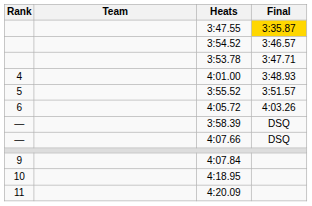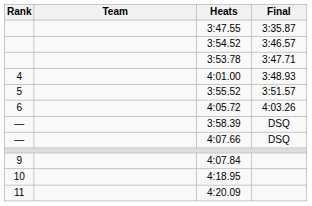(279, 28) gold background -> (279, 28) no background
